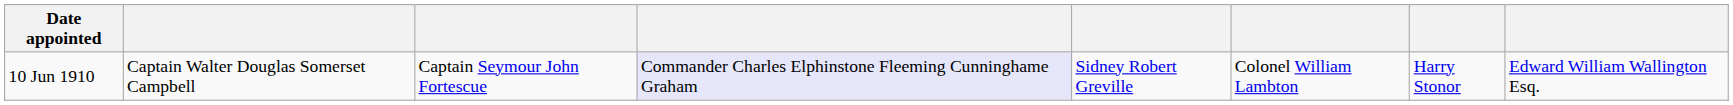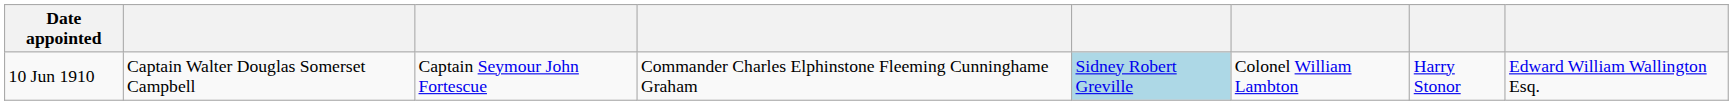(845, 76) lavender background -> (845, 76) no background
(1126, 76) no background -> (1126, 76) lightblue background
